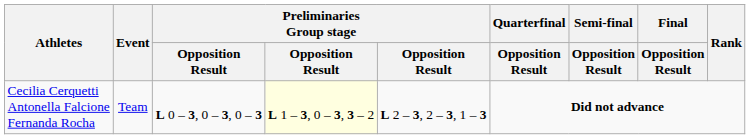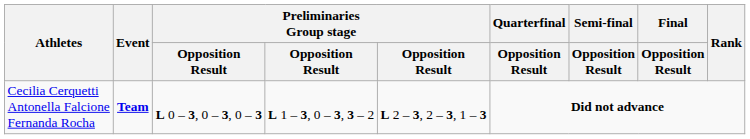(133, 107) normal -> (133, 107) bold
(321, 115) lightyellow background -> (321, 115) no background
